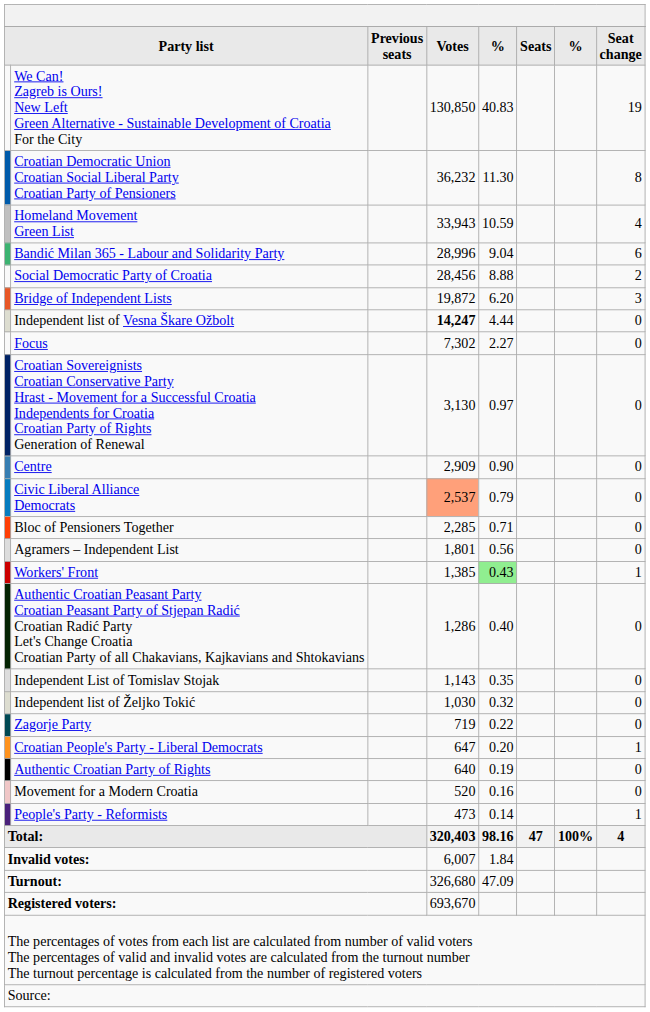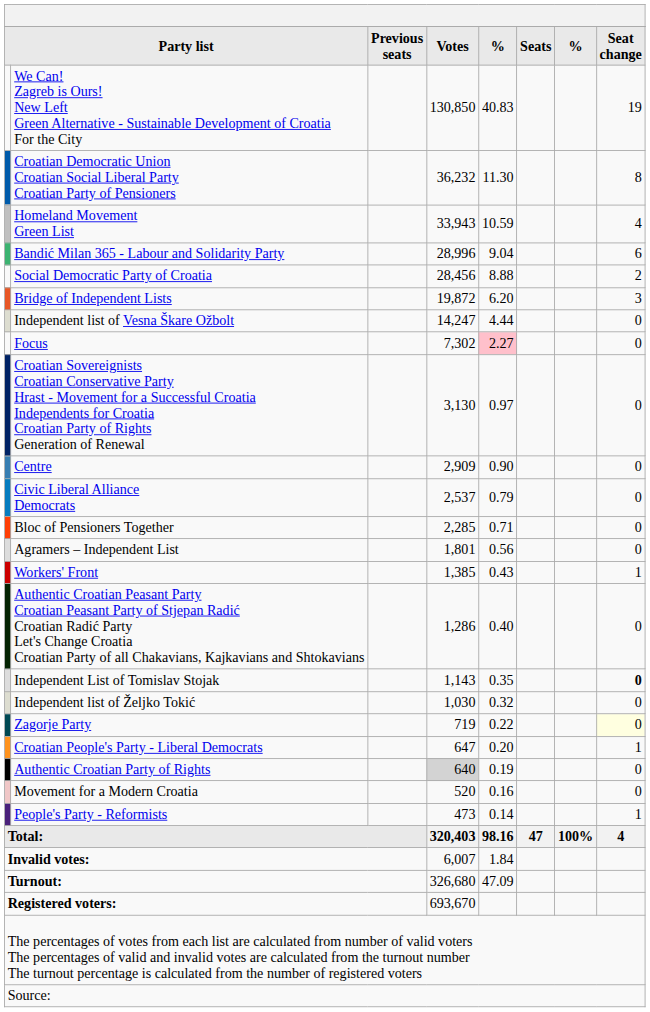(456, 321) bold -> (456, 321) normal
(501, 343) no background -> (501, 343) pink background
(460, 497) lightsalmon background -> (460, 497) no background
(501, 572) lightgreen background -> (501, 572) no background
(638, 680) normal -> (638, 680) bold
(638, 725) no background -> (638, 725) lightyellow background
(465, 769) no background -> (465, 769) lightgrey background
